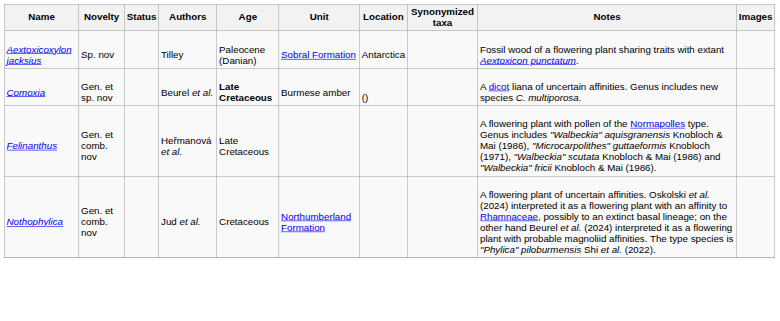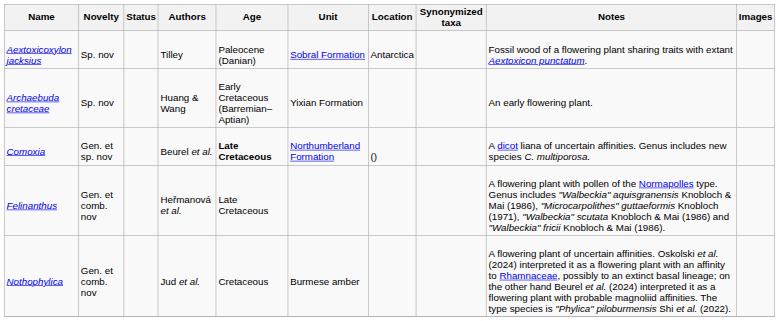+ row: (33, 103)
(316, 92) Burmese amber -> (325, 152) Northumberland Formation
(316, 222) Northumberland Formation -> (325, 281) Burmese amber
